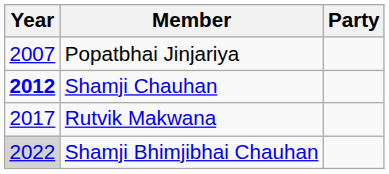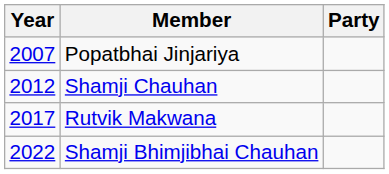(32, 86) bold -> (32, 86) normal
(32, 151) lightgrey background -> (32, 151) no background
